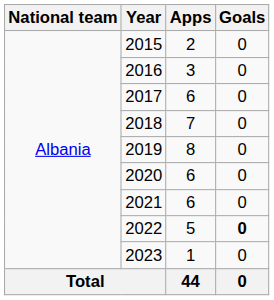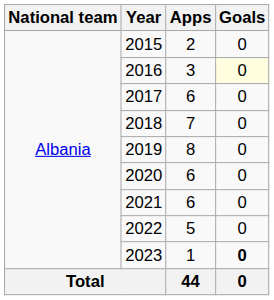(242, 70) no background -> (242, 70) lightyellow background
(242, 228) bold -> (242, 228) normal
(242, 255) normal -> (242, 255) bold
